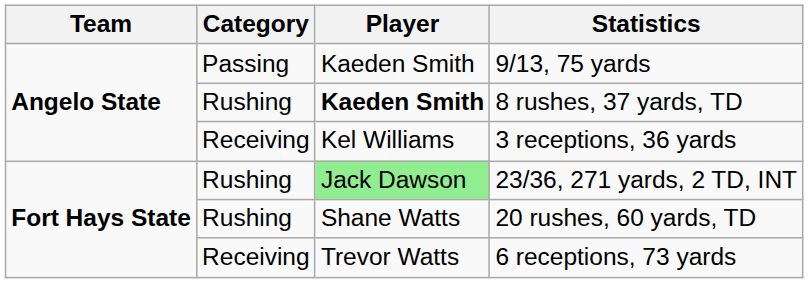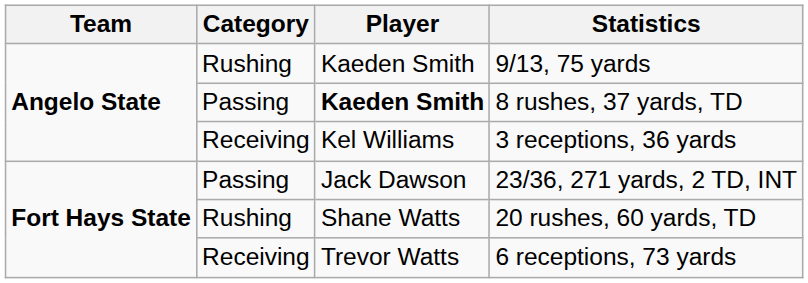(246, 63) Passing -> (247, 63) Rushing
(247, 102) Rushing -> (246, 102) Passing
(247, 179) Rushing -> (246, 179) Passing
(394, 179) lightgreen background -> (394, 179) no background
